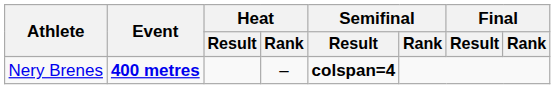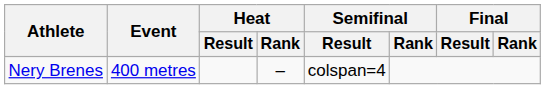(155, 71) bold -> (153, 71) normal
(353, 71) bold -> (347, 71) normal
